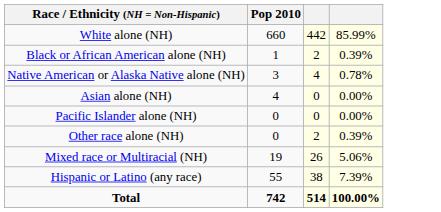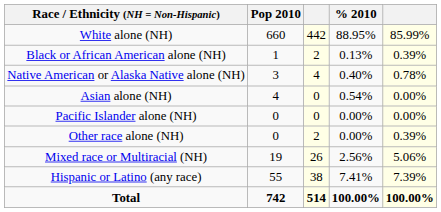+ column: (356, 14)
